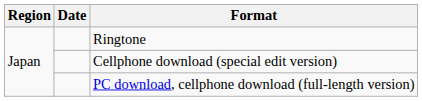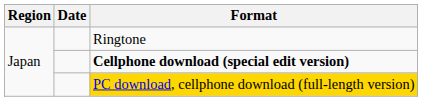(215, 61) normal -> (221, 61) bold
(254, 84) no background -> (254, 84) gold background
